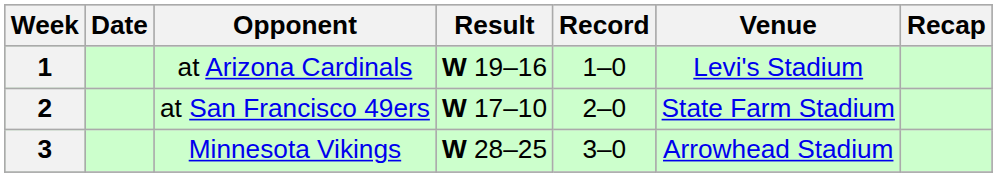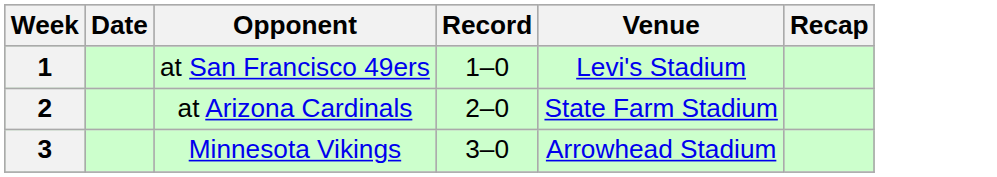- column: (494, 25)
(295, 66) at Arizona Cardinals -> (295, 66) at San Francisco 49ers
(295, 108) at San Francisco 49ers -> (295, 108) at Arizona Cardinals
